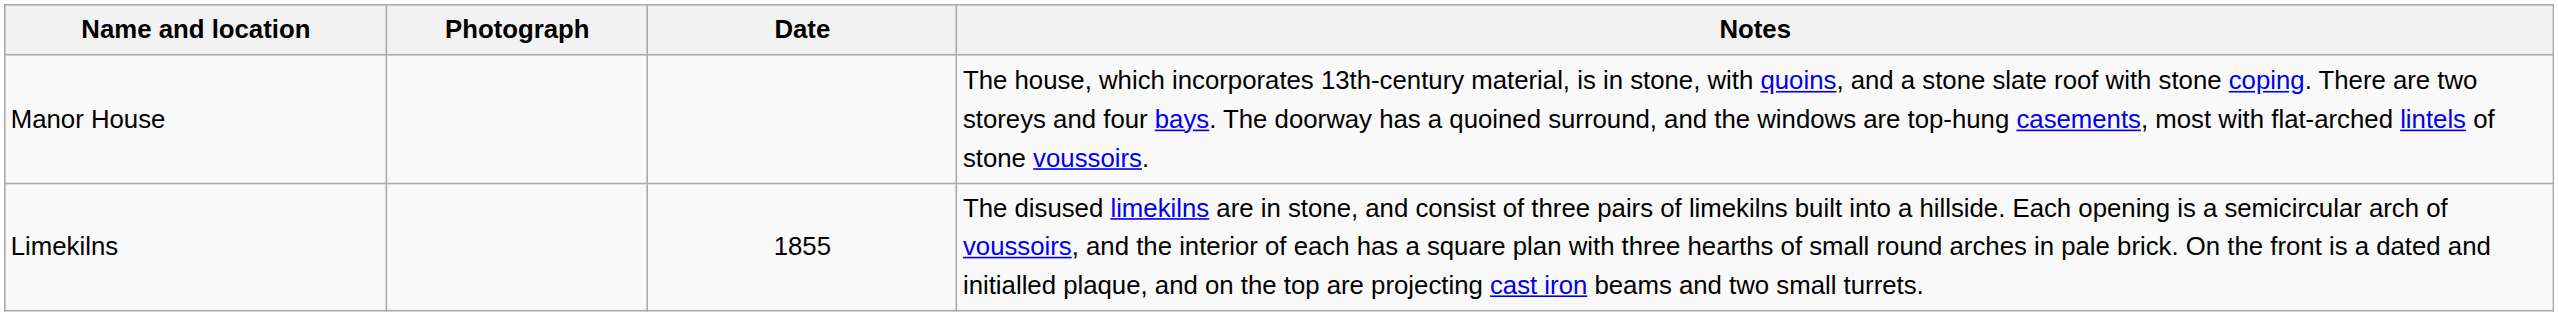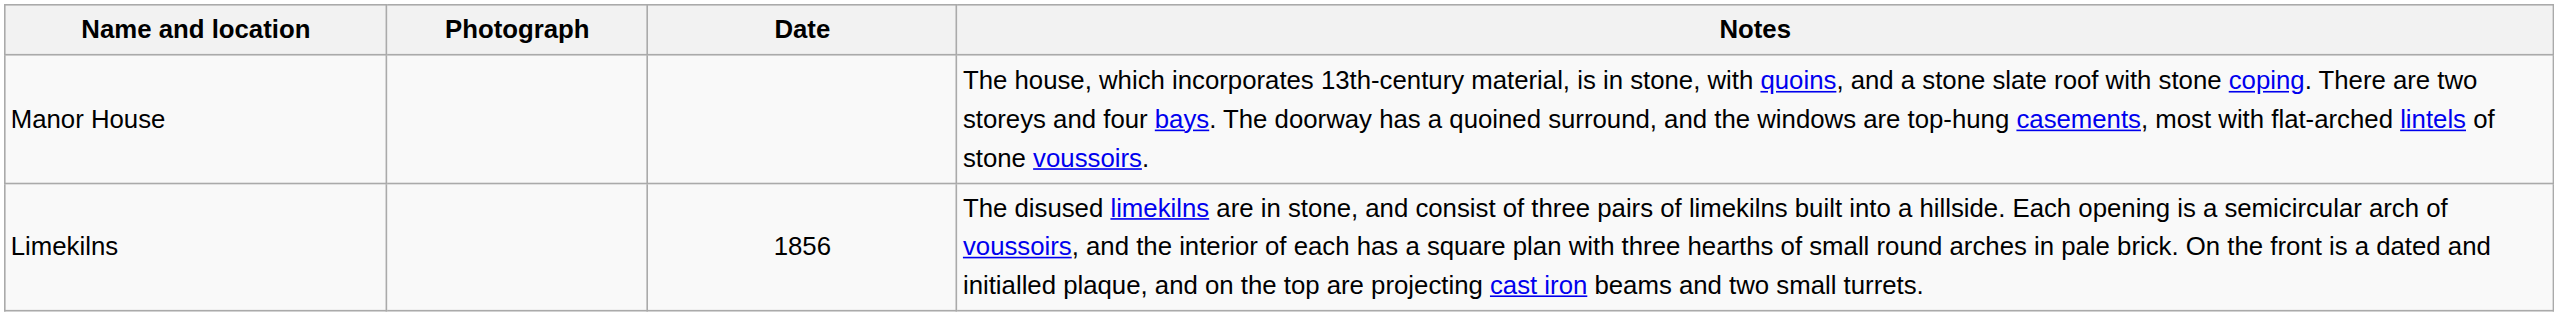(802, 246) 1855 -> (802, 246) 1856
